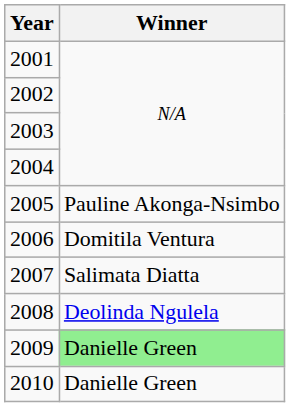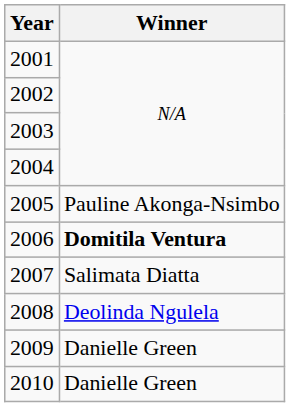(139, 239) normal -> (145, 239) bold
(130, 347) lightgreen background -> (130, 347) no background
